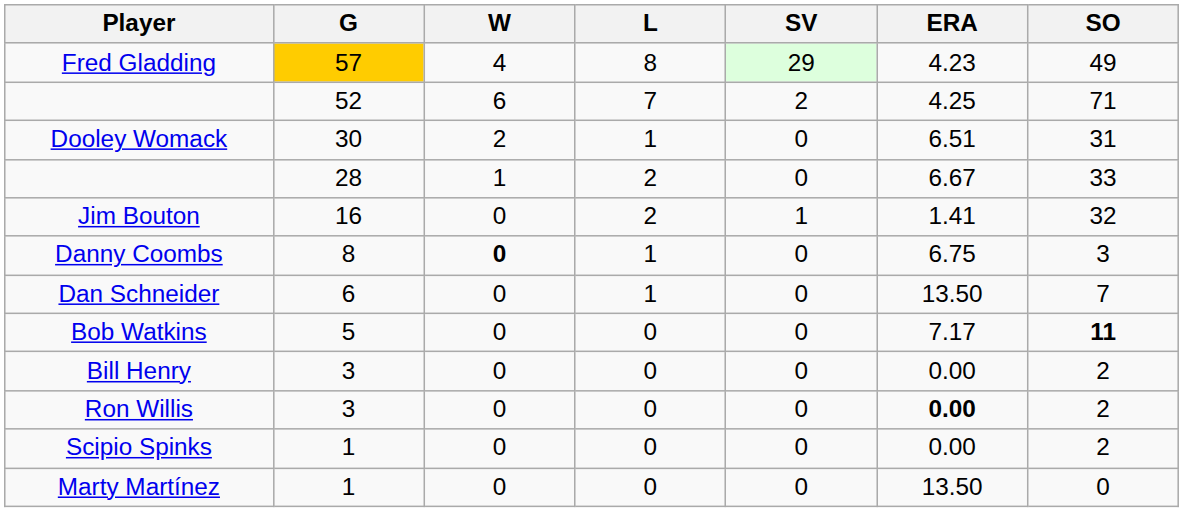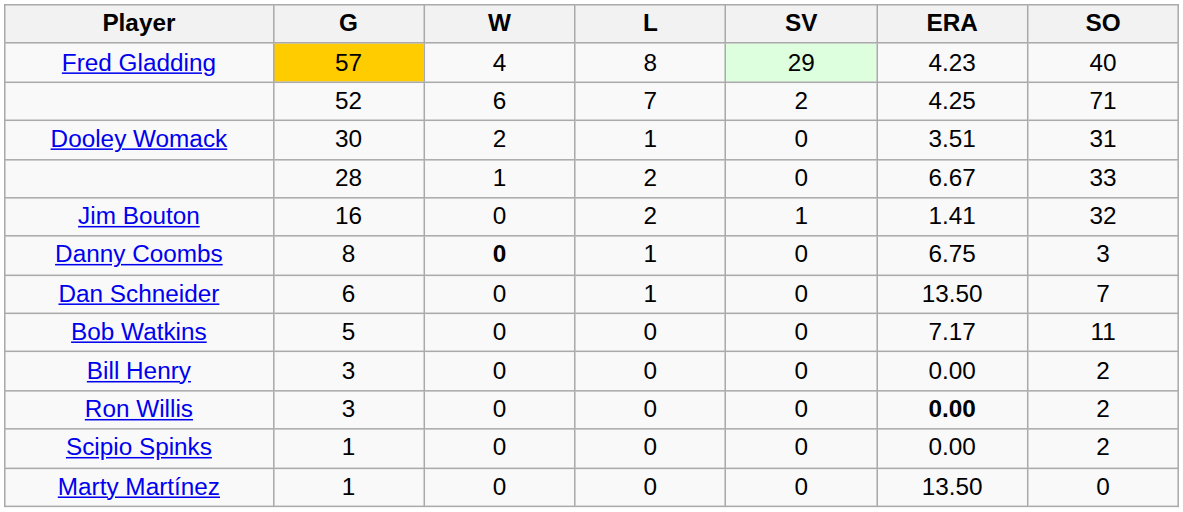(1103, 62) 49 -> (1103, 62) 40
(952, 139) 6.51 -> (952, 139) 3.51
(1103, 332) bold -> (1103, 332) normal
